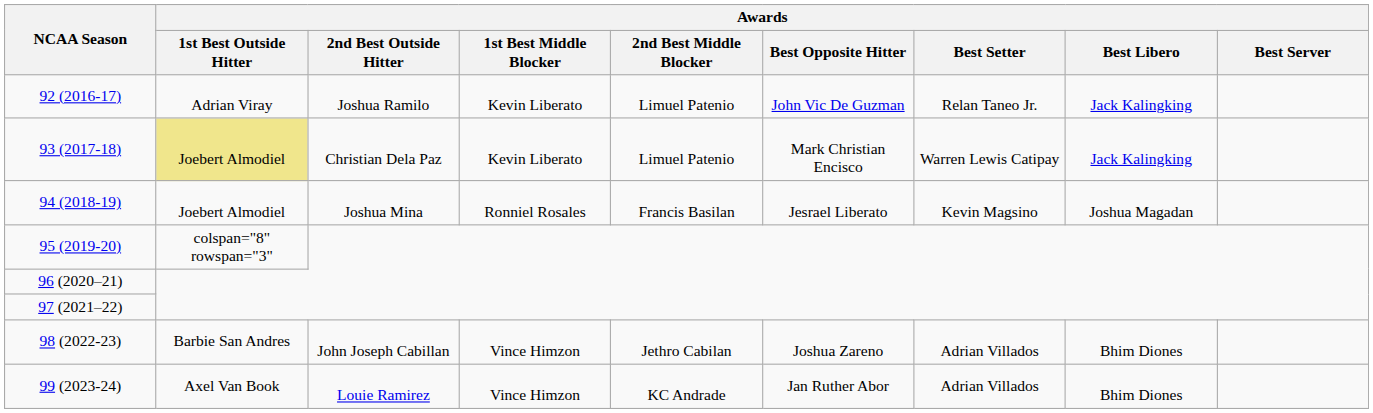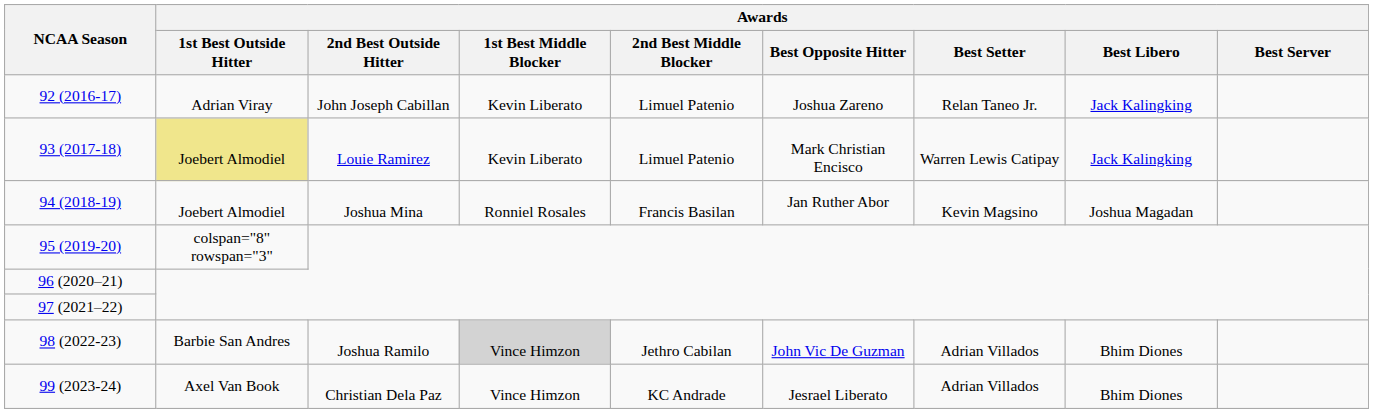(383, 105) Joshua Ramilo -> (383, 105) John Joseph Cabillan
(838, 105) John Vic De Guzman -> (838, 105) Joshua Zareno
(383, 158) Christian Dela Paz -> (383, 158) Louie Ramirez
(838, 212) Jesrael Liberato -> (838, 202) Jan Ruther Abor
(383, 351) John Joseph Cabillan -> (383, 351) Joshua Ramilo
(535, 351) no background -> (535, 351) lightgrey background
(838, 351) Joshua Zareno -> (838, 351) John Vic De Guzman
(383, 395) Louie Ramirez -> (383, 395) Christian Dela Paz
(838, 386) Jan Ruther Abor -> (838, 395) Jesrael Liberato
